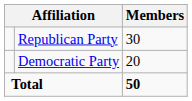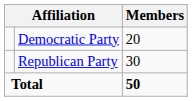rows swapped: (68, 38) <-> (69, 61)
